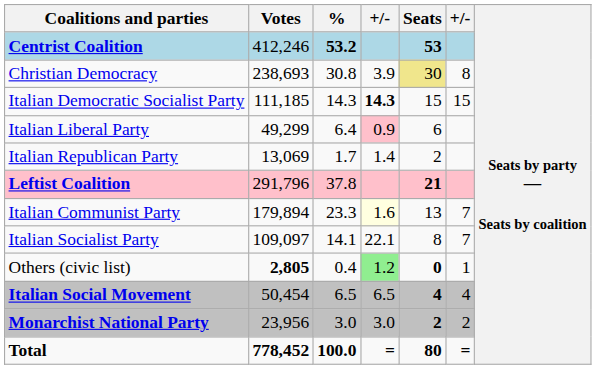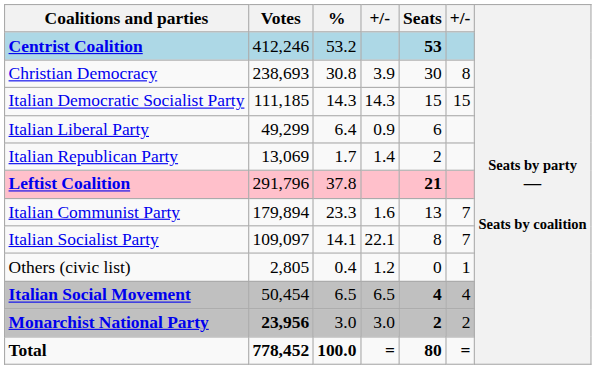(341, 45) bold -> (341, 45) normal
(433, 73) khaki background -> (433, 73) no background
(380, 101) bold -> (380, 101) normal
(384, 128) pink background -> (384, 128) no background
(384, 211) lightyellow background -> (384, 211) no background
(290, 267) bold -> (290, 267) normal
(384, 267) lightgreen background -> (384, 267) no background
(437, 267) bold -> (437, 267) normal
(285, 322) normal -> (285, 322) bold
